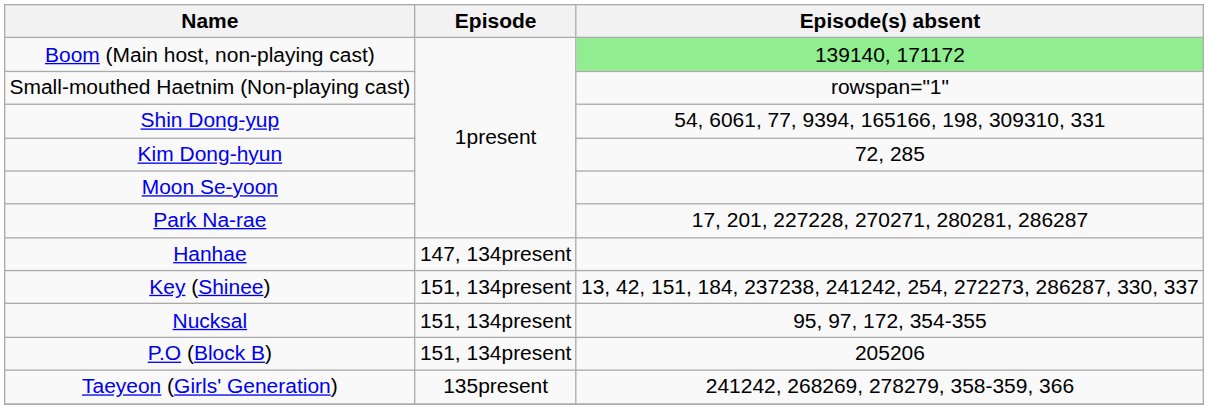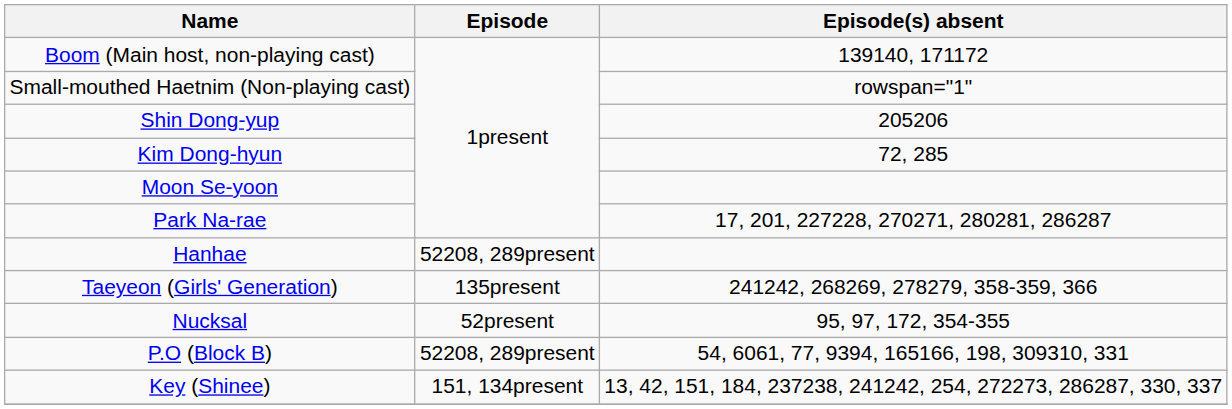(890, 54) lightgreen background -> (913, 54) no background
(890, 120) 54, 6061, 77, 9394, 165166, 198, 309310, 331 -> (913, 120) 205206
(496, 253) 147, 134present -> (507, 253) 52208, 289present
rows swapped: (210, 287) <-> (210, 386)
(496, 320) 151, 134present -> (507, 320) 52present
(496, 353) 151, 134present -> (507, 353) 52208, 289present
(890, 353) 205206 -> (913, 353) 54, 6061, 77, 9394, 165166, 198, 309310, 331
